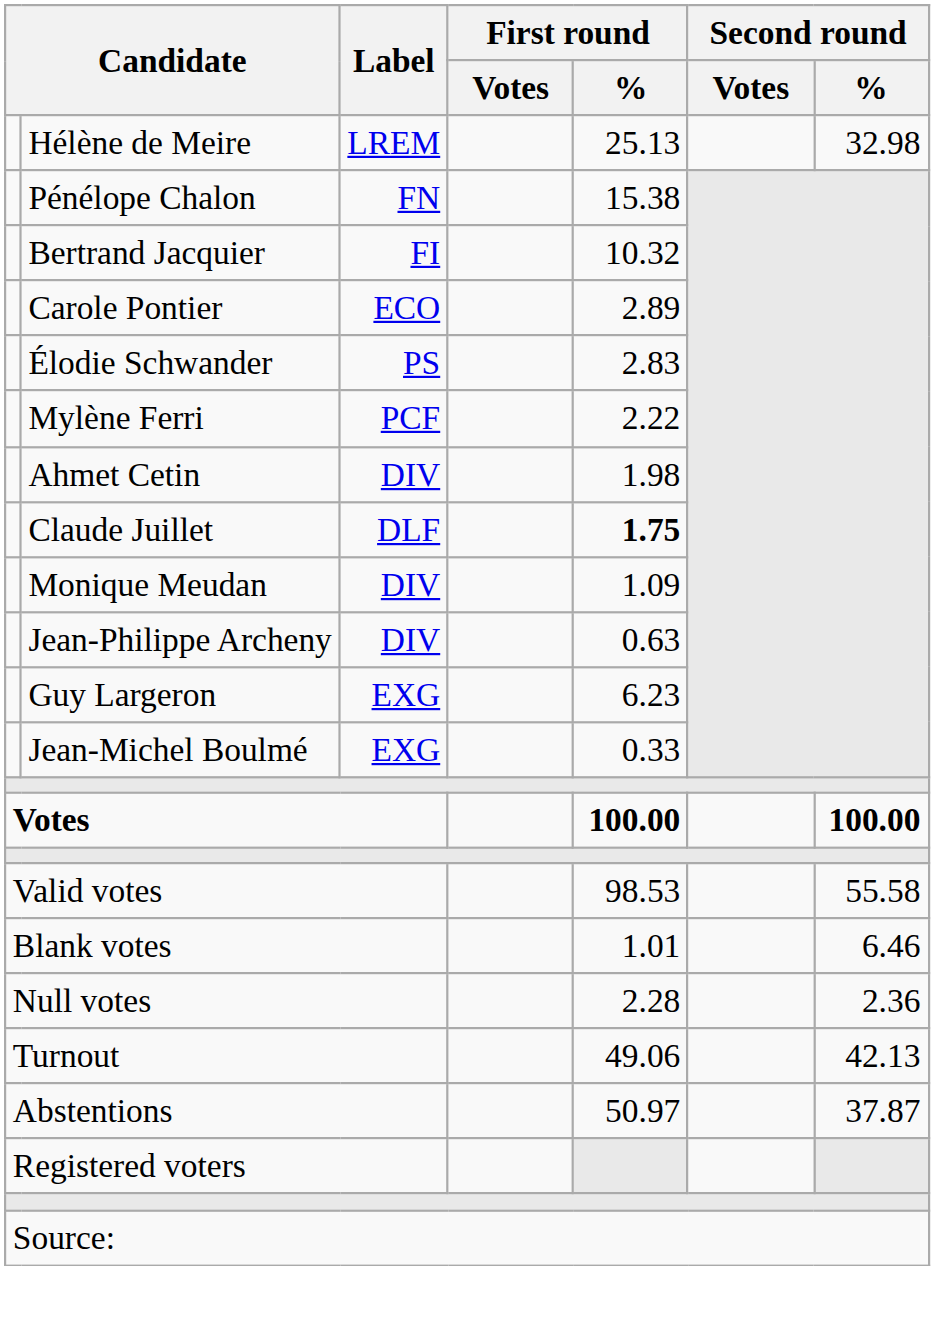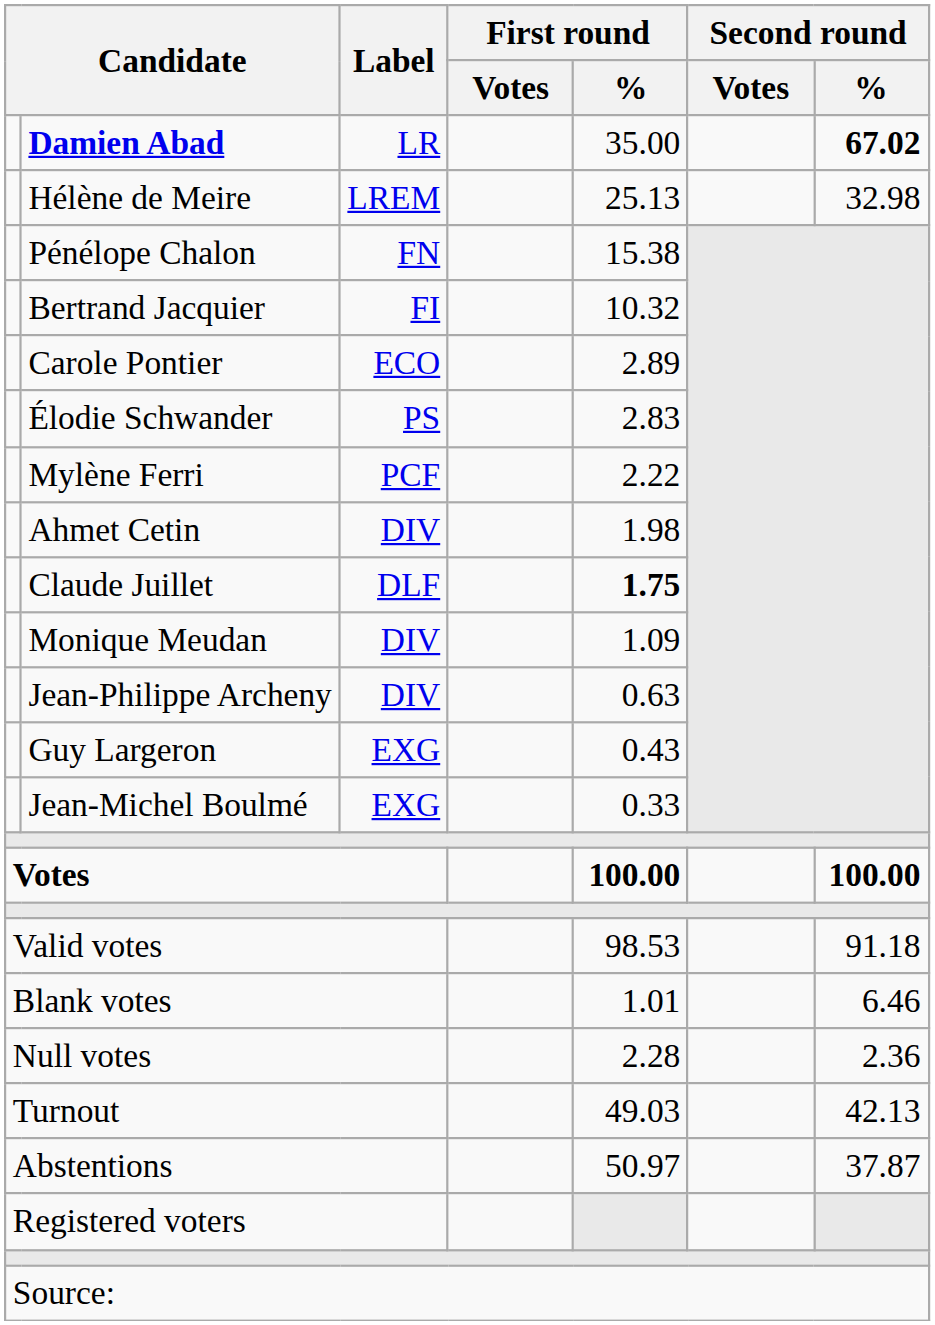+ row: (126, 142)
(651, 693) 6.23 -> (651, 749) 0.43
(883, 890) 55.58 -> (883, 945) 91.18
(643, 1055) 49.06 -> (643, 1110) 49.03
